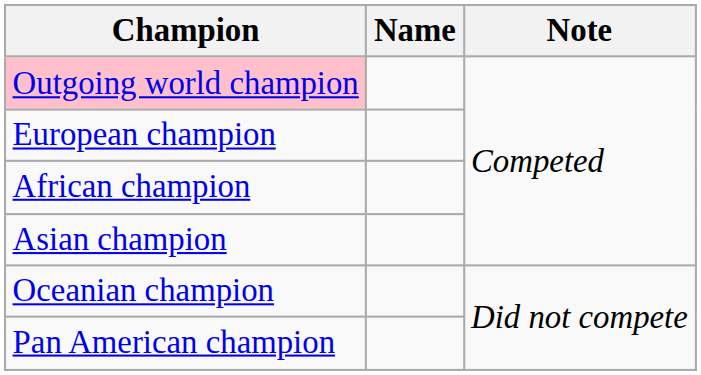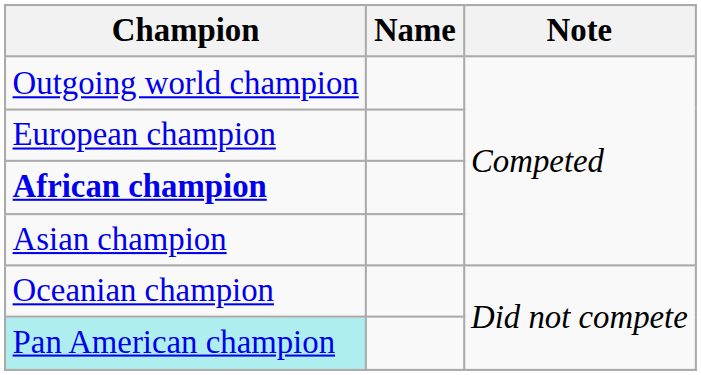(186, 82) pink background -> (186, 82) no background
(131, 186) normal -> (140, 186) bold
(174, 342) no background -> (174, 342) paleturquoise background
